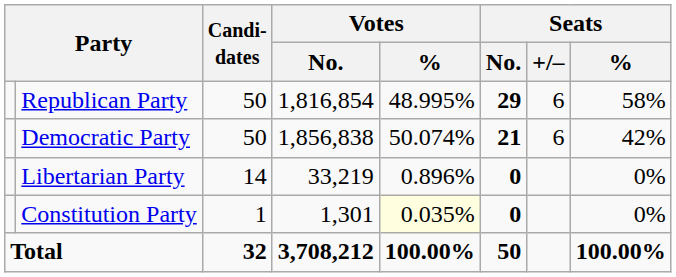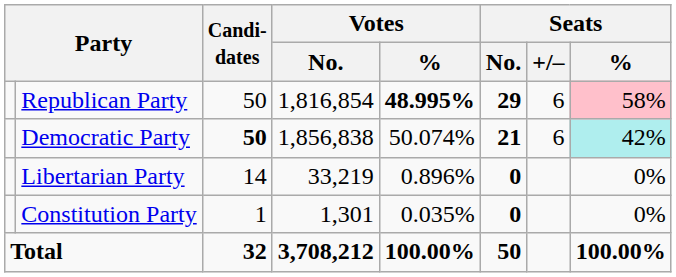(432, 99) normal -> (430, 99) bold
(644, 99) no background -> (644, 99) pink background
(255, 137) normal -> (255, 137) bold
(644, 137) no background -> (644, 137) paleturquoise background
(438, 213) lightyellow background -> (438, 213) no background
